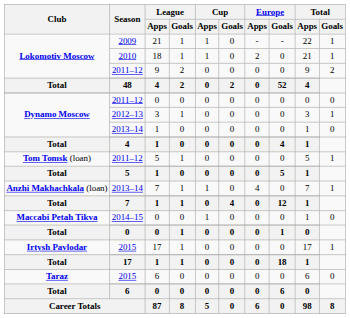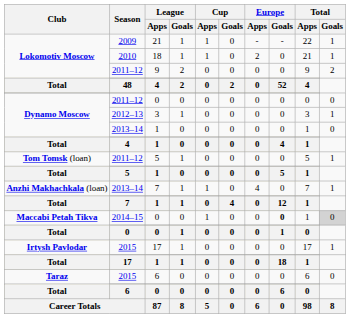(282, 218) normal -> (282, 218) bold
(332, 218) no background -> (332, 218) lightgrey background
